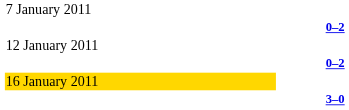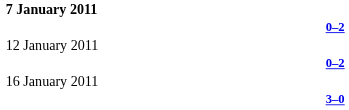(49, 9) normal -> (52, 9) bold
(52, 81) gold background -> (52, 81) no background
